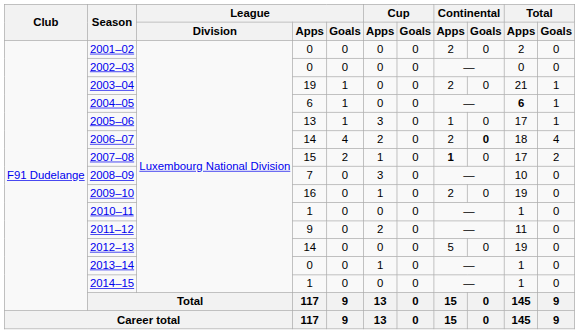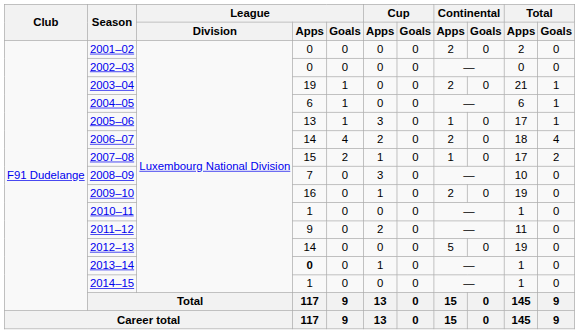(521, 103) bold -> (521, 103) normal
(486, 139) bold -> (486, 139) normal
(451, 157) bold -> (451, 157) normal
(310, 265) normal -> (310, 265) bold
